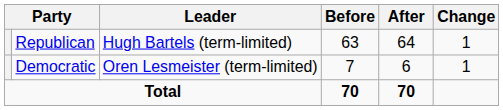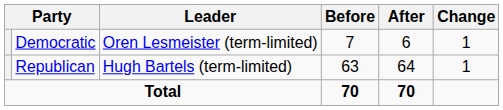rows swapped: (55, 42) <-> (55, 67)
